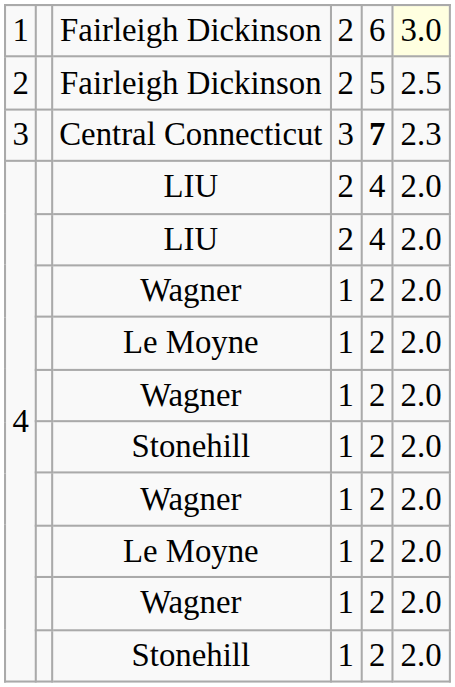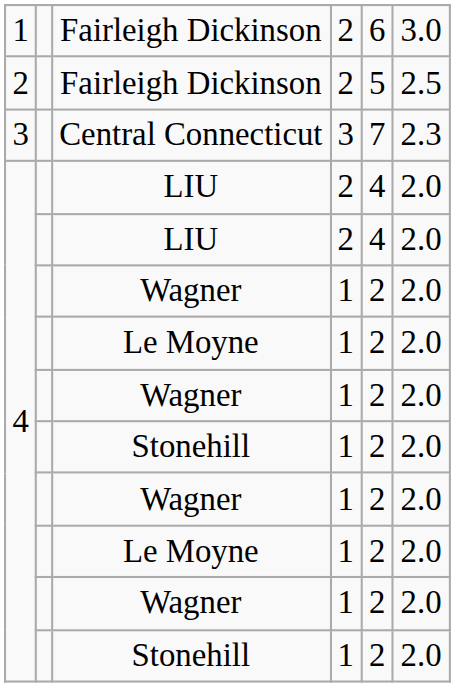(421, 30) lightyellow background -> (421, 30) no background
(377, 134) bold -> (377, 134) normal
